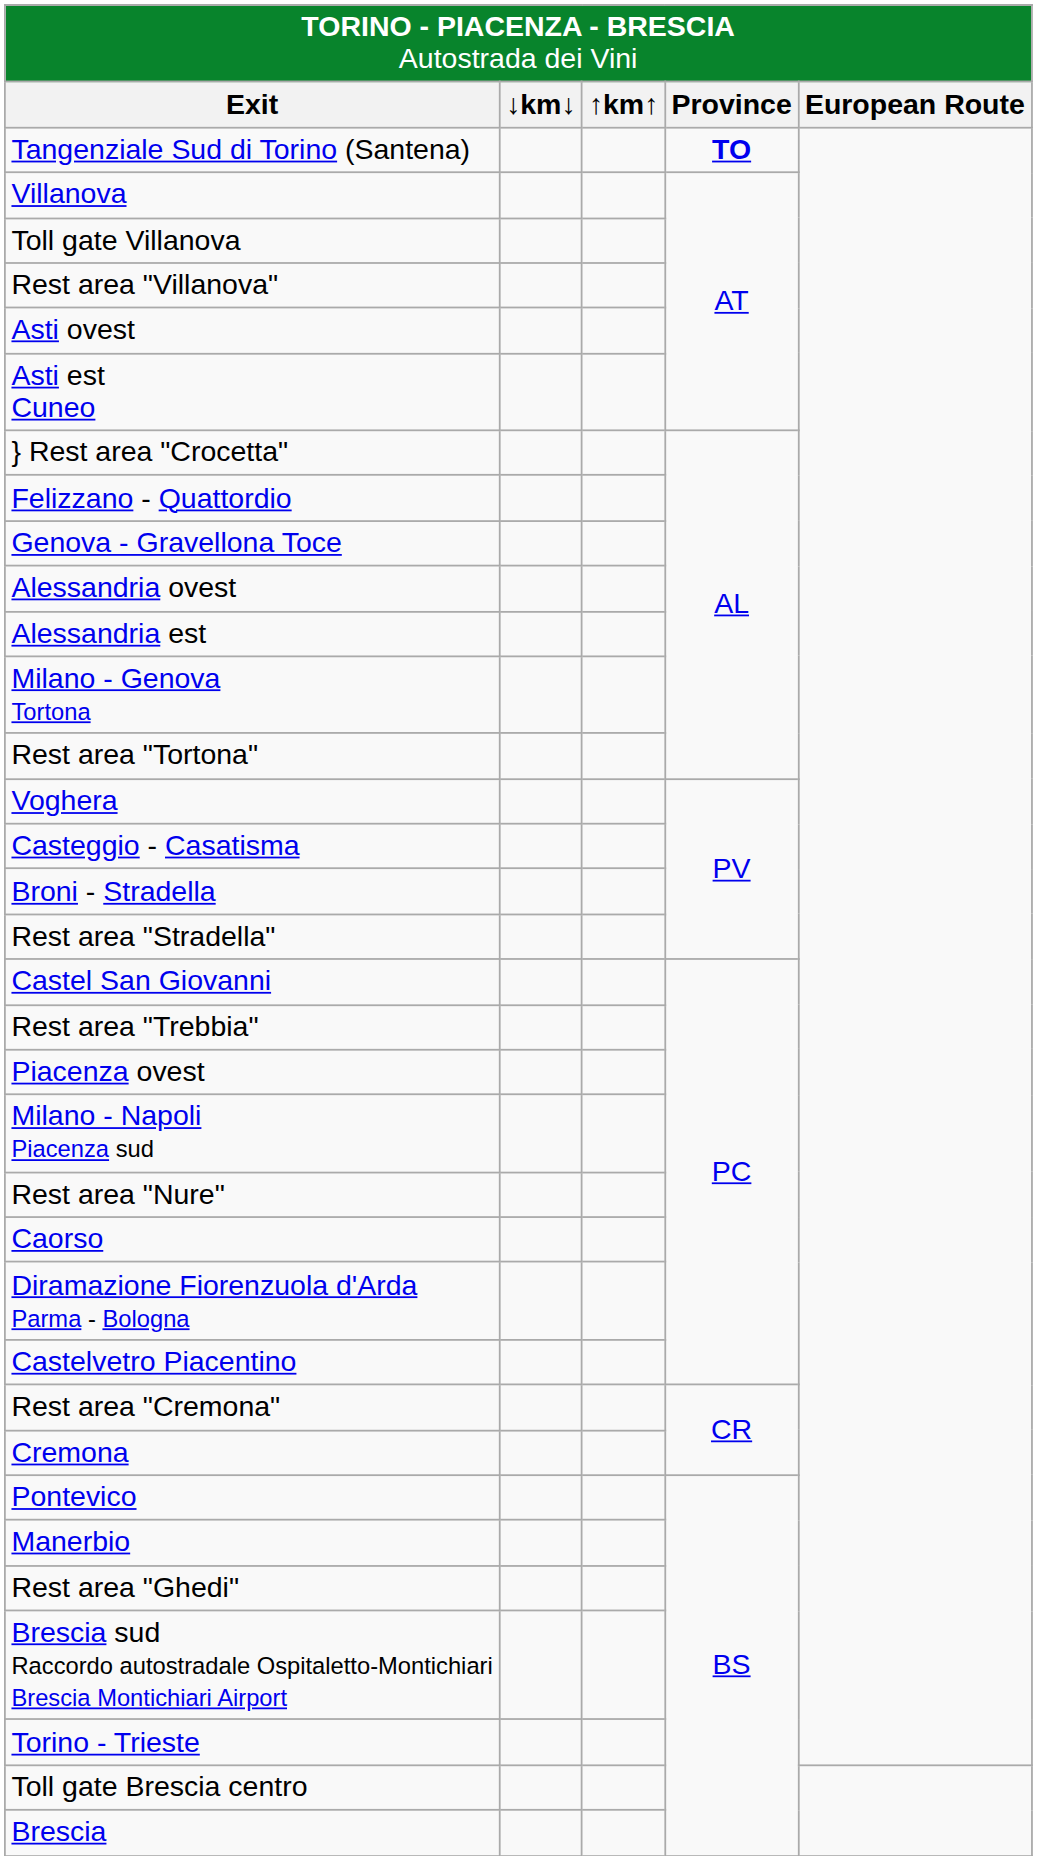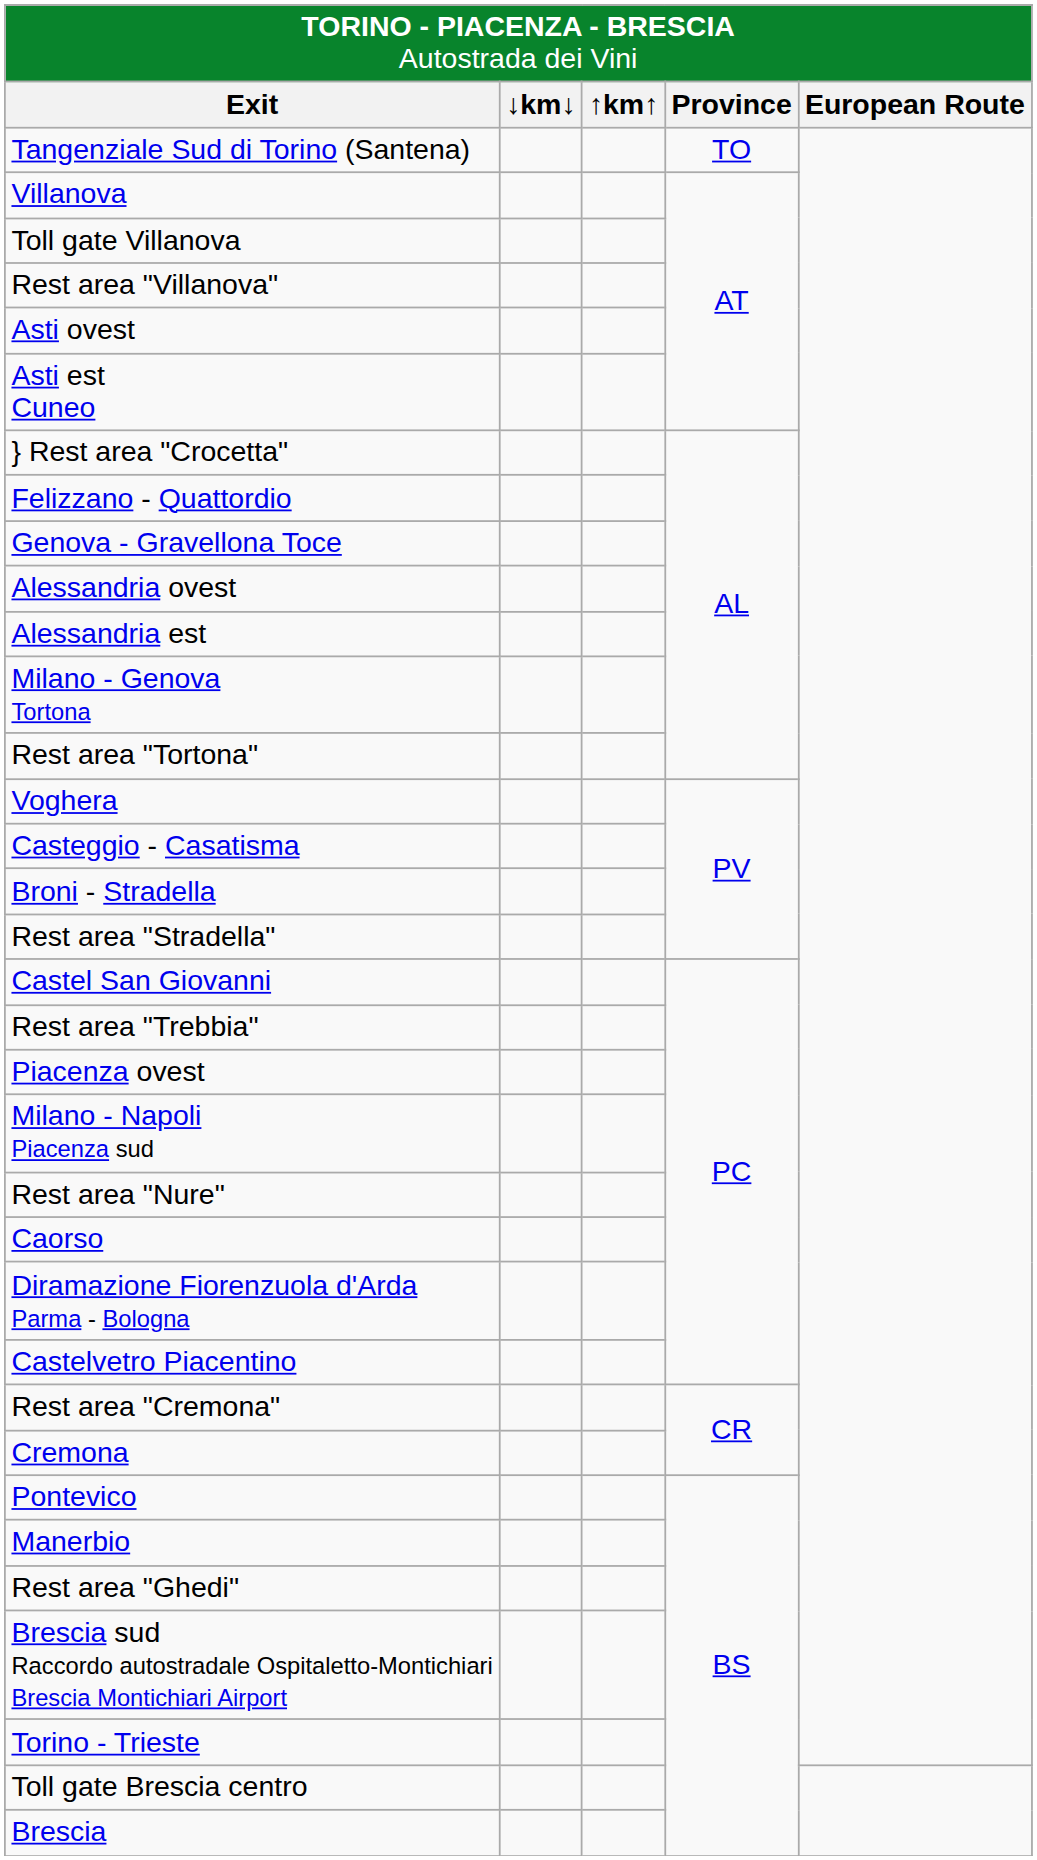(732, 149) bold -> (732, 149) normal
